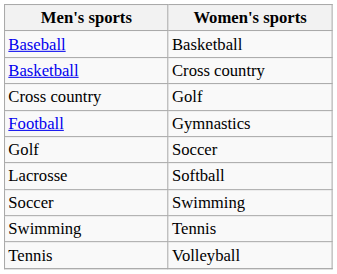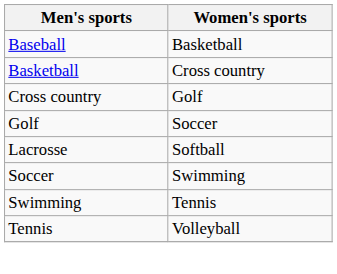- row: (36, 123)
